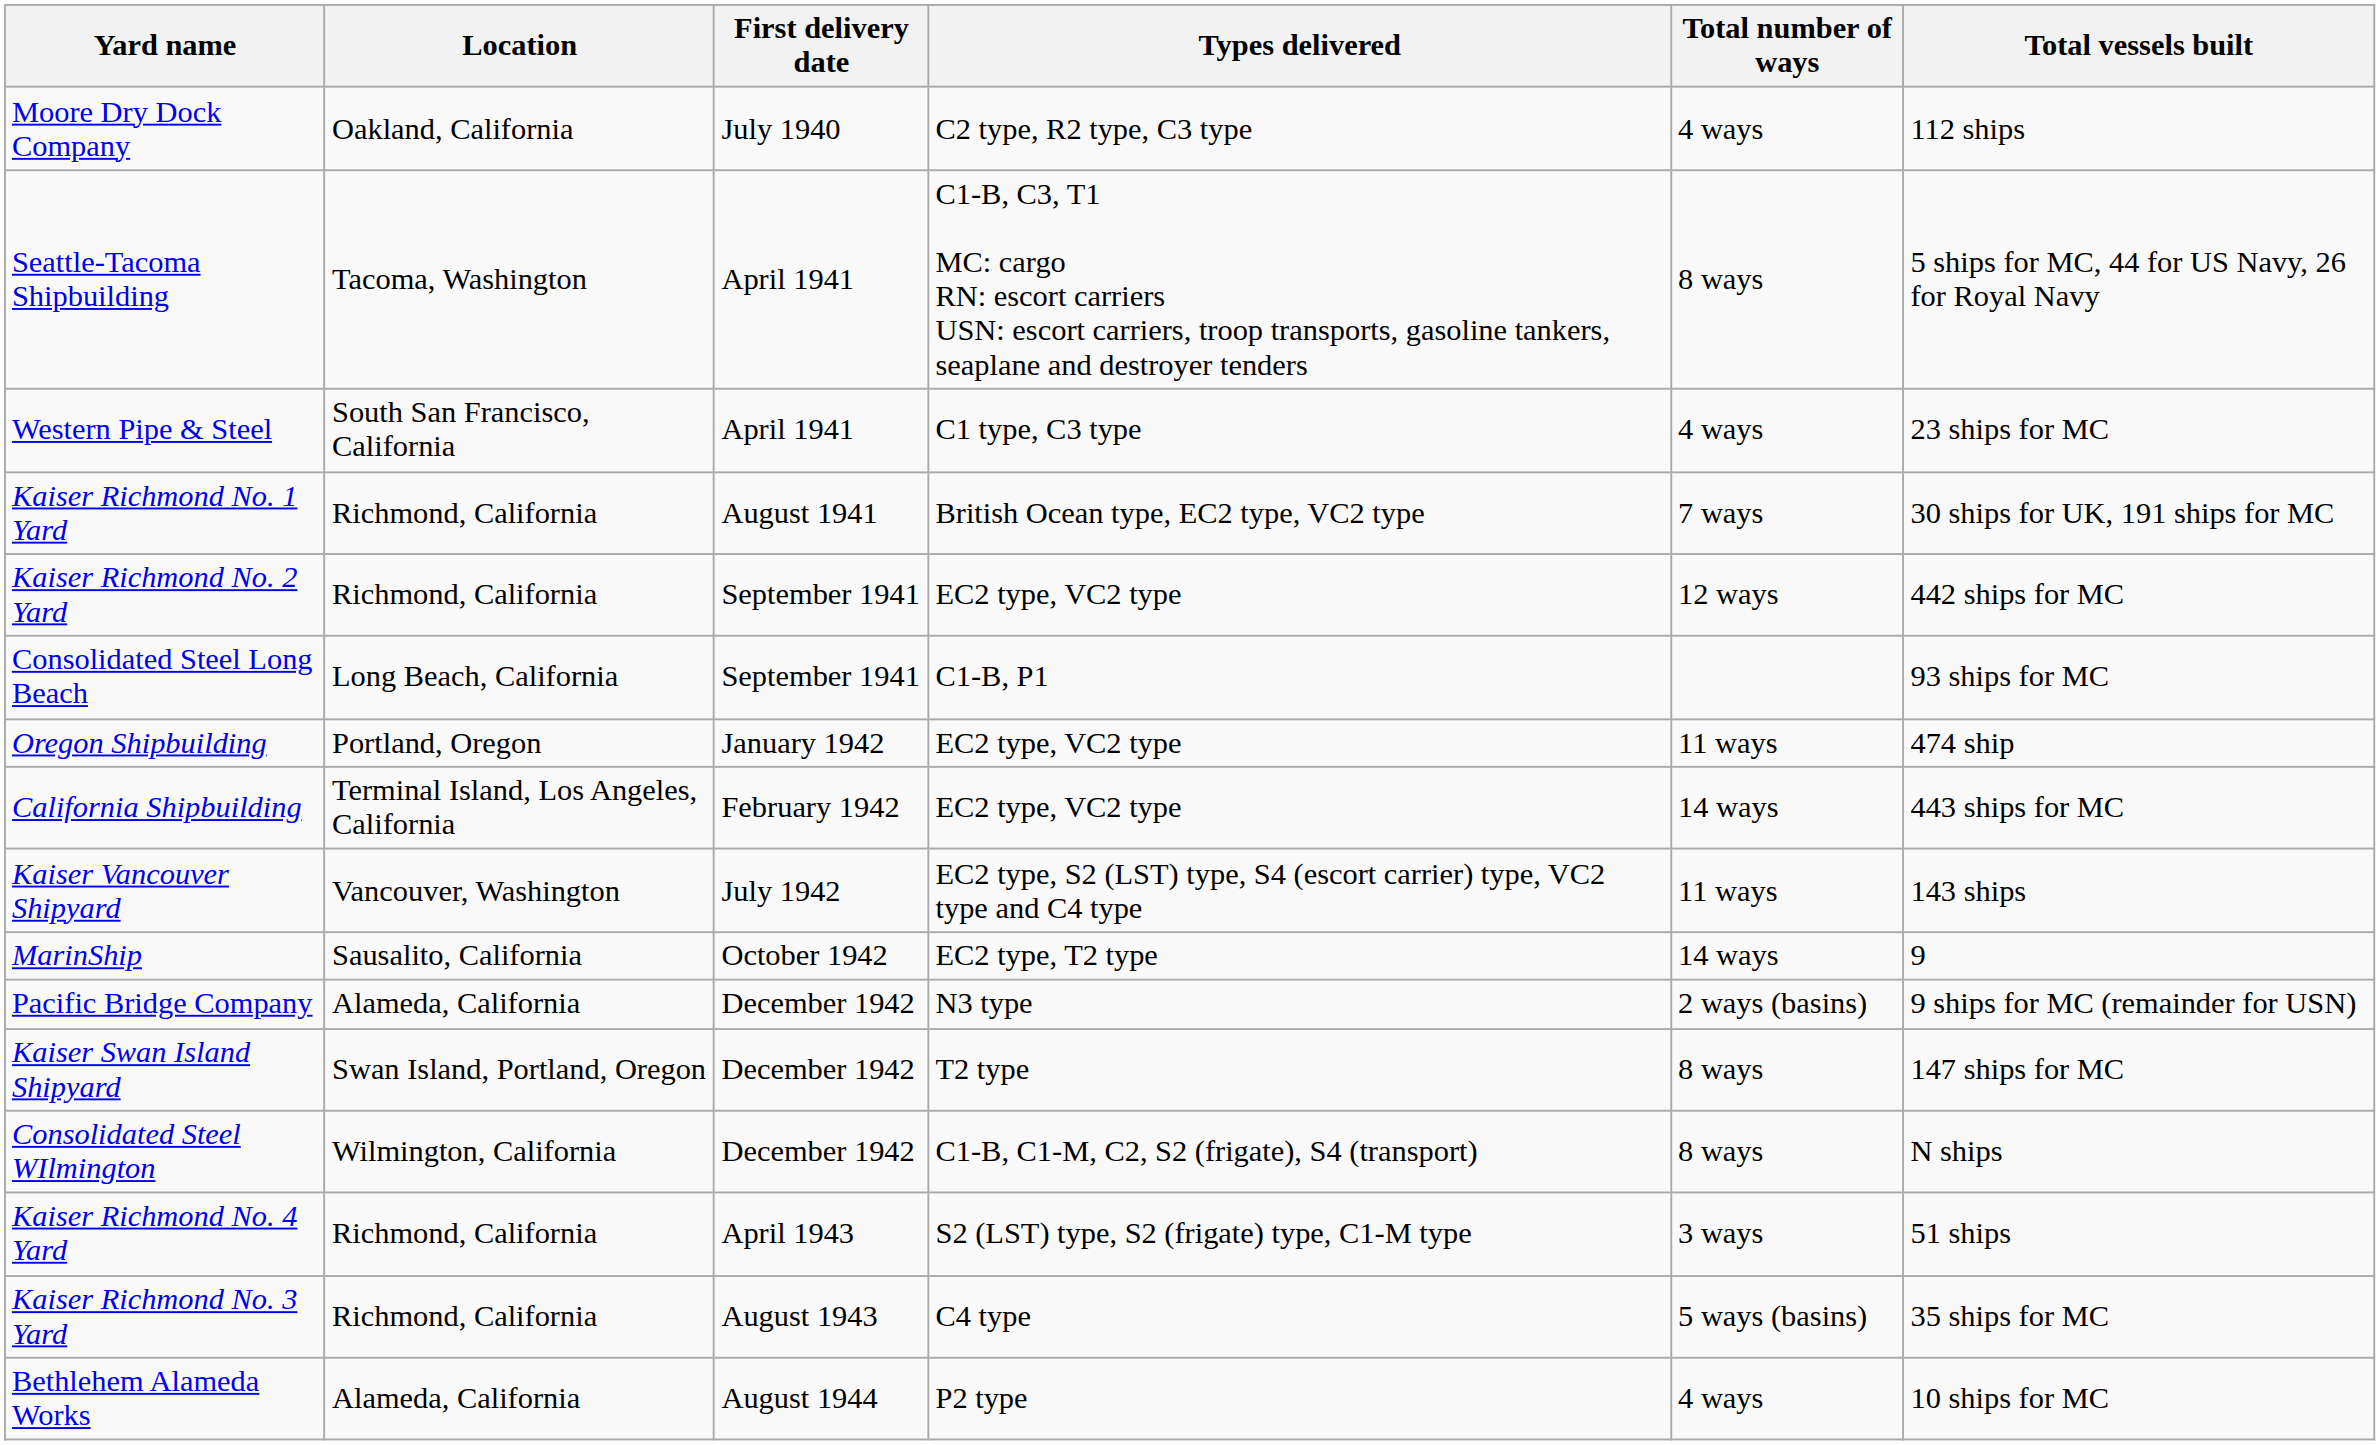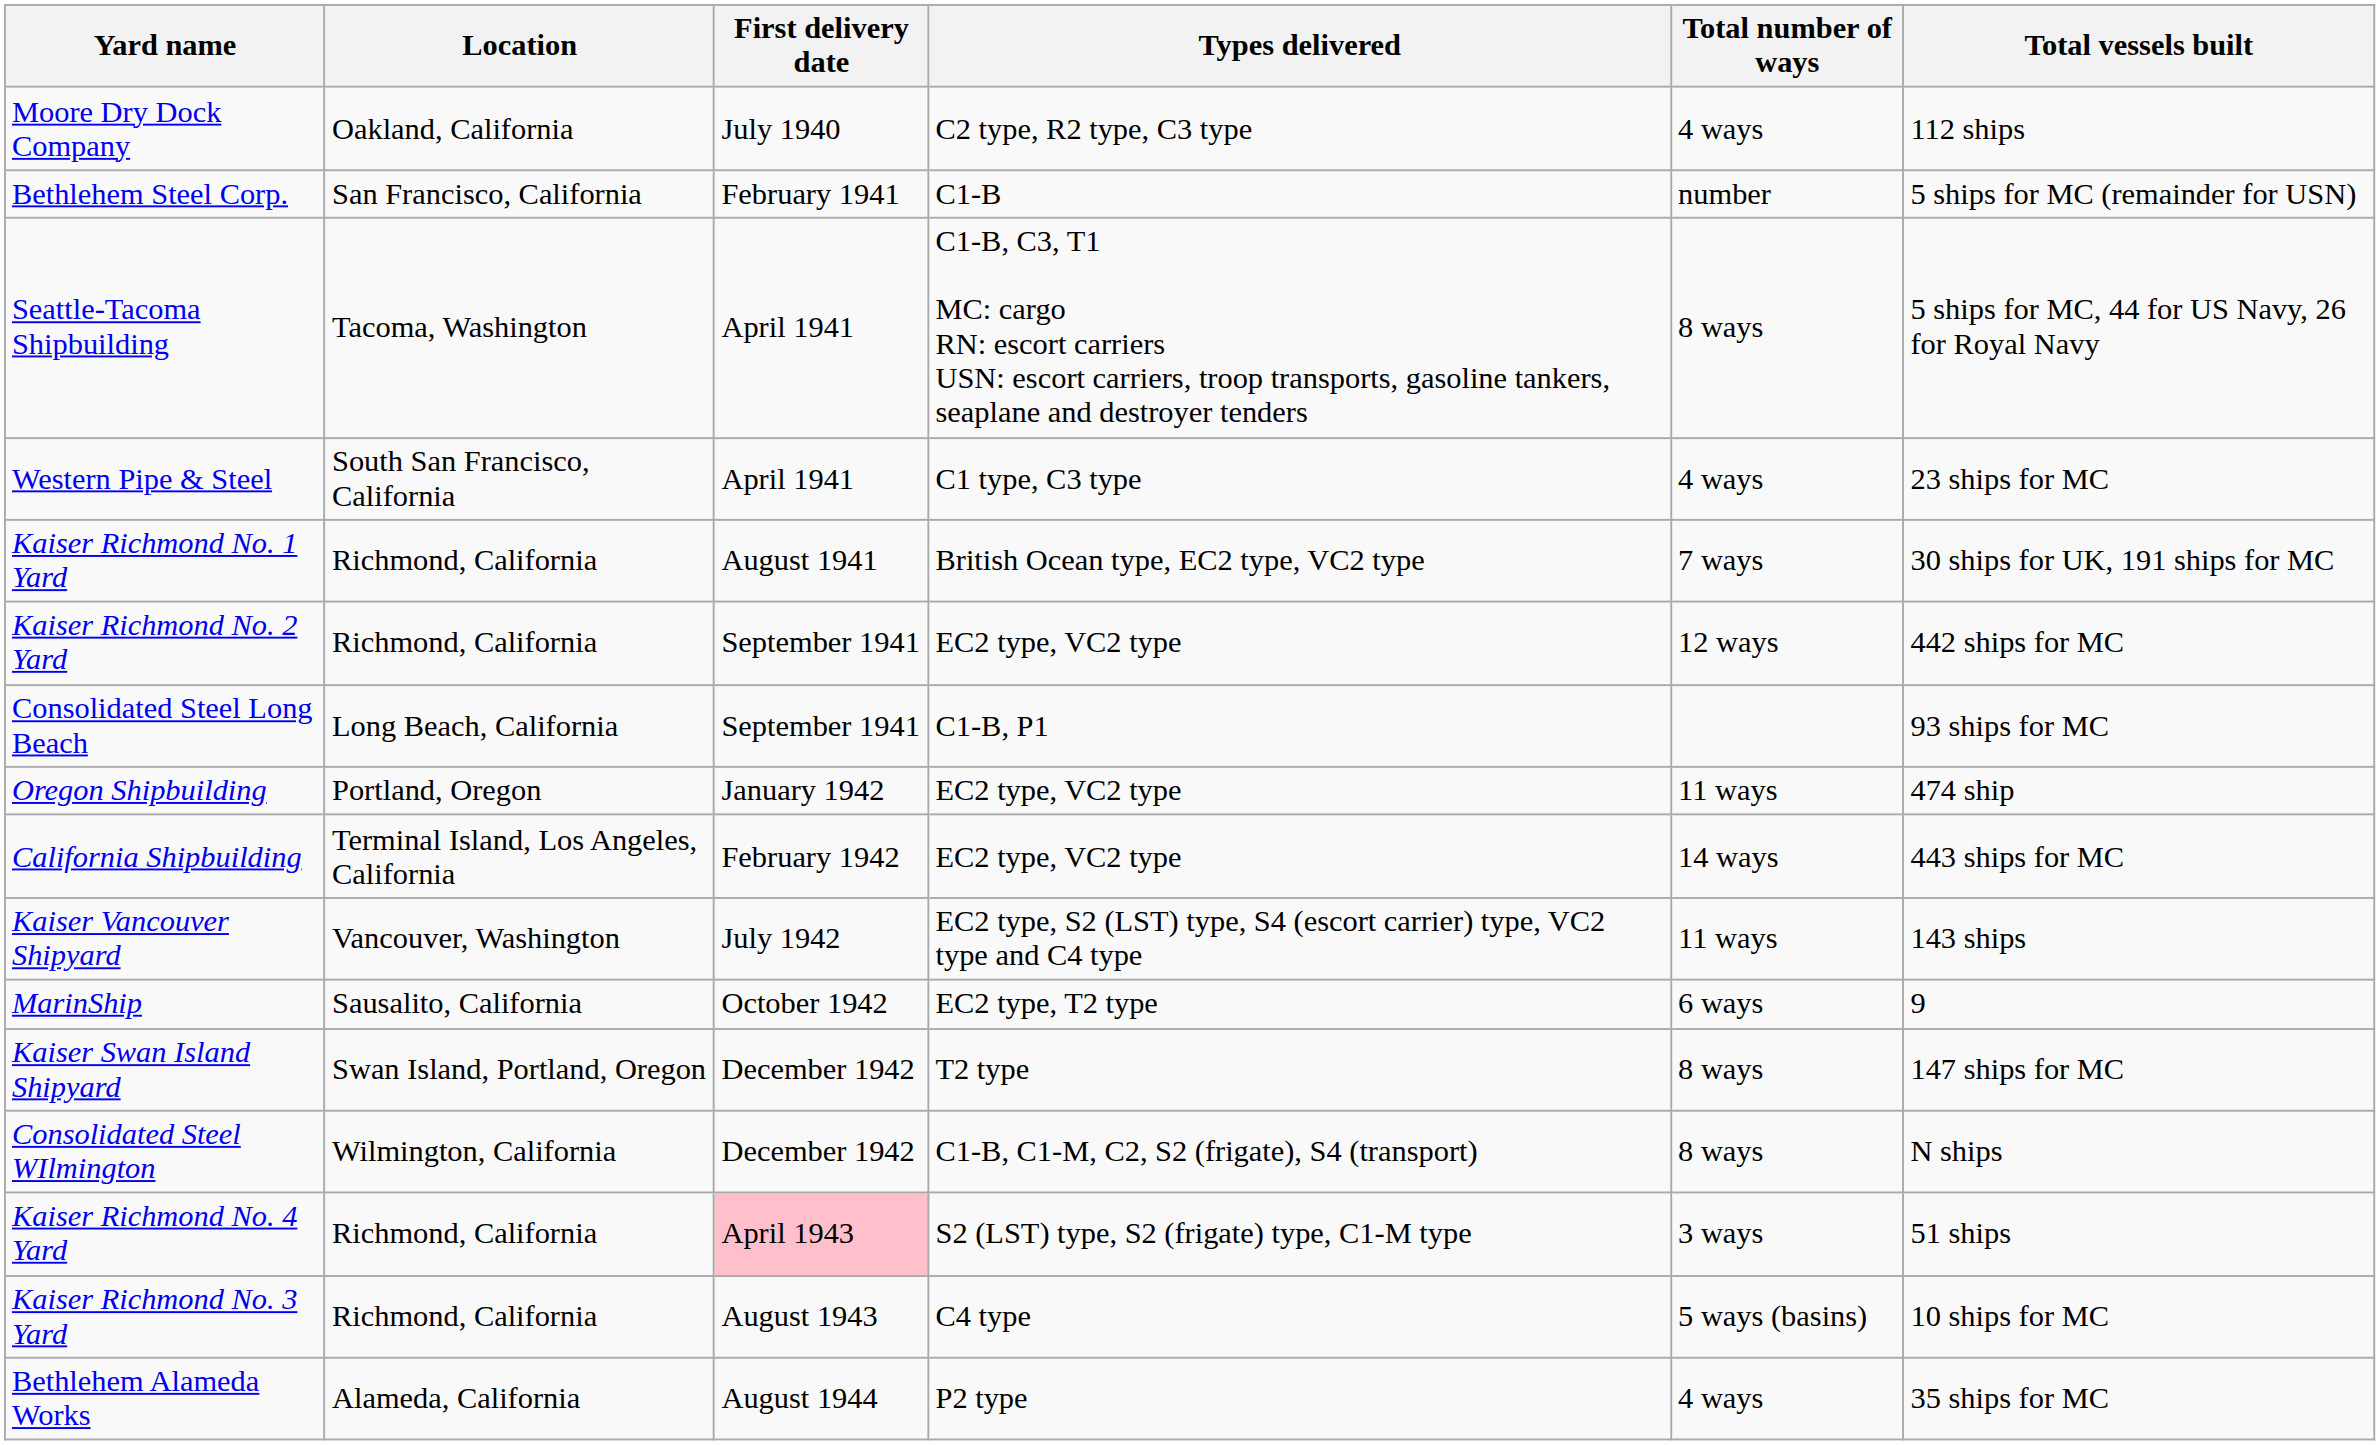+ row: (150, 193)
(1728, 955) 14 ways -> (1721, 1003) 6 ways
- row: (162, 1003)
(788, 1233) no background -> (788, 1233) pink background
(2010, 1316) 35 ships for MC -> (2010, 1316) 10 ships for MC
(2010, 1398) 10 ships for MC -> (2010, 1398) 35 ships for MC
